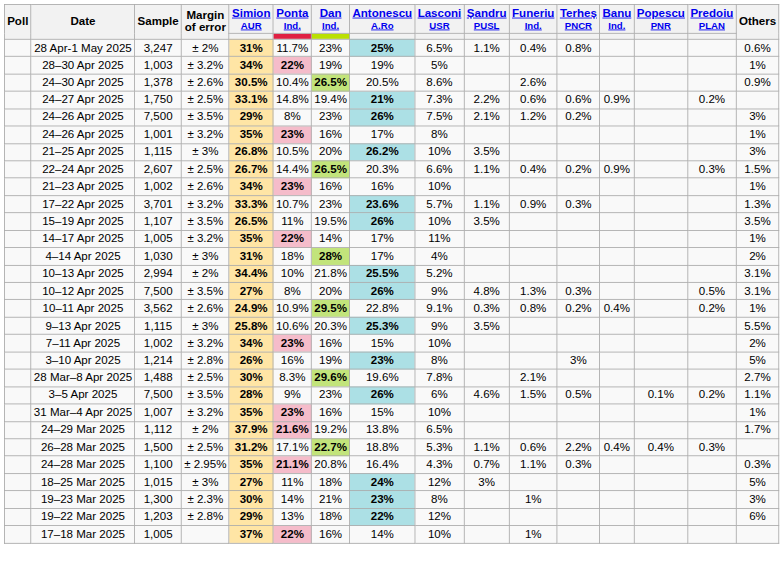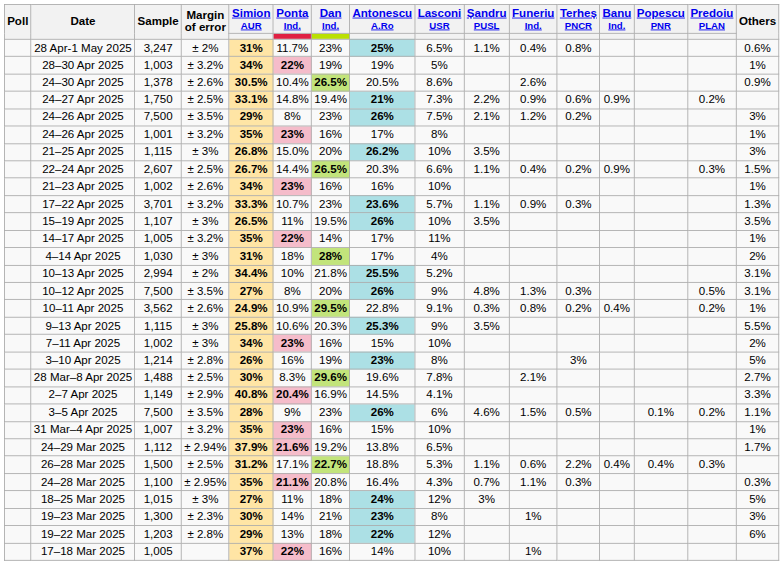(533, 99) 0.6% -> (533, 99) 0.9%
(292, 151) 10.5% -> (292, 151) 15.0%
(205, 221) ± 3.5% -> (205, 221) ± 3%
(205, 342) ± 3.2% -> (205, 342) ± 3%
+ row: (83, 394)
(205, 429) ± 2% -> (205, 447) ± 2.94%
